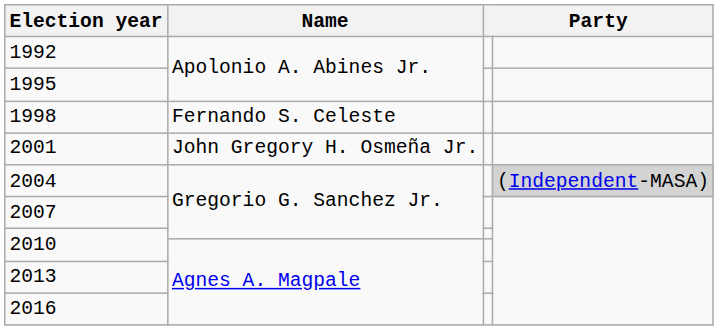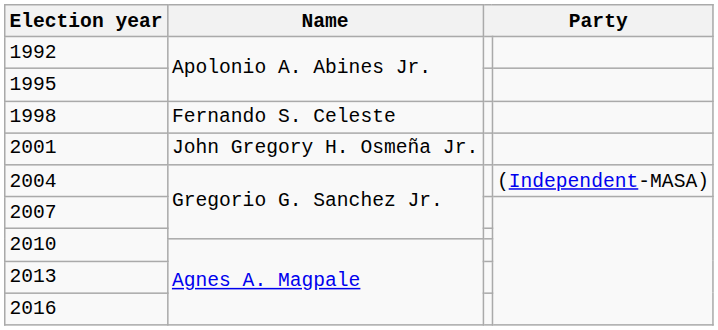(603, 181) lightgrey background -> (603, 181) no background
